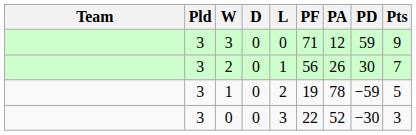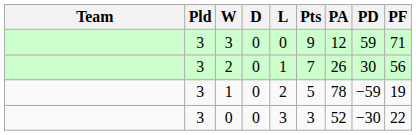columns swapped: (310, 17) <-> (397, 17)
